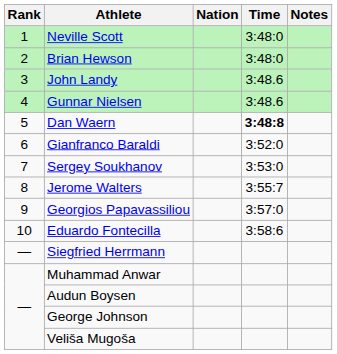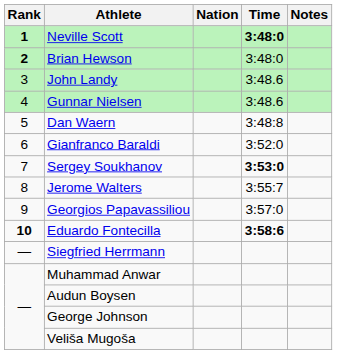(24, 36) normal -> (24, 36) bold
(264, 36) normal -> (264, 36) bold
(24, 58) normal -> (24, 58) bold
(264, 123) bold -> (264, 123) normal
(264, 166) normal -> (264, 166) bold
(24, 230) normal -> (24, 230) bold
(264, 230) normal -> (264, 230) bold
